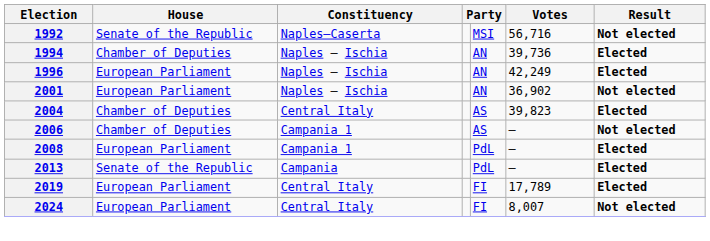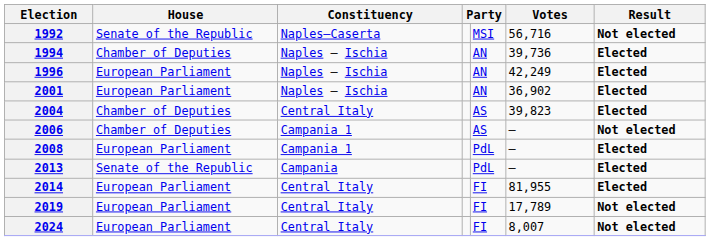(636, 91) Not elected -> (622, 91) Elected
+ row: (49, 188)
(622, 188) Elected -> (636, 207) Not elected
